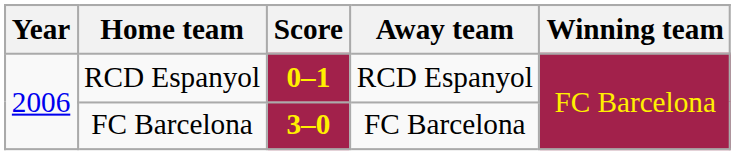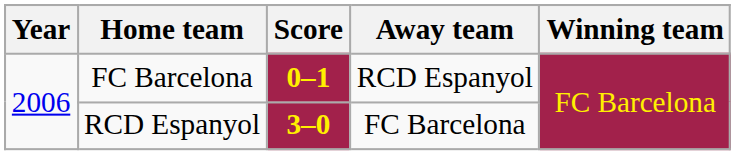(172, 77) RCD Espanyol -> (172, 77) FC Barcelona
(172, 125) FC Barcelona -> (172, 125) RCD Espanyol
